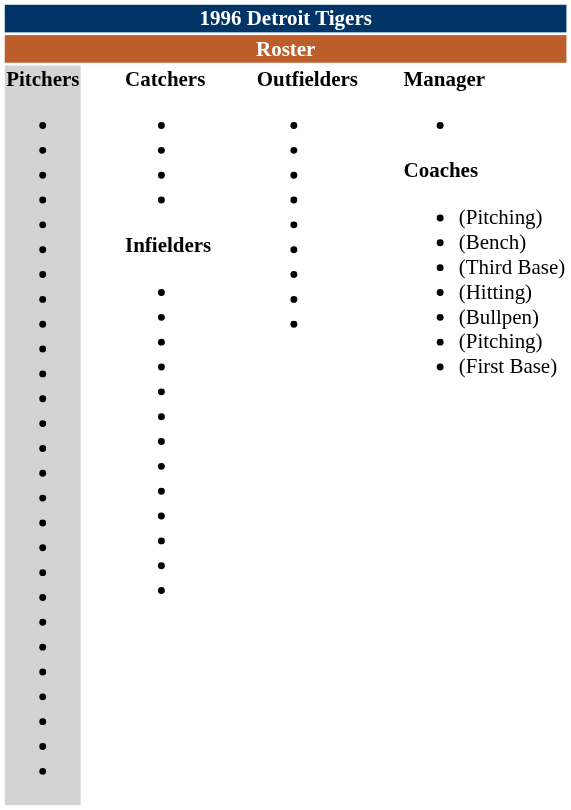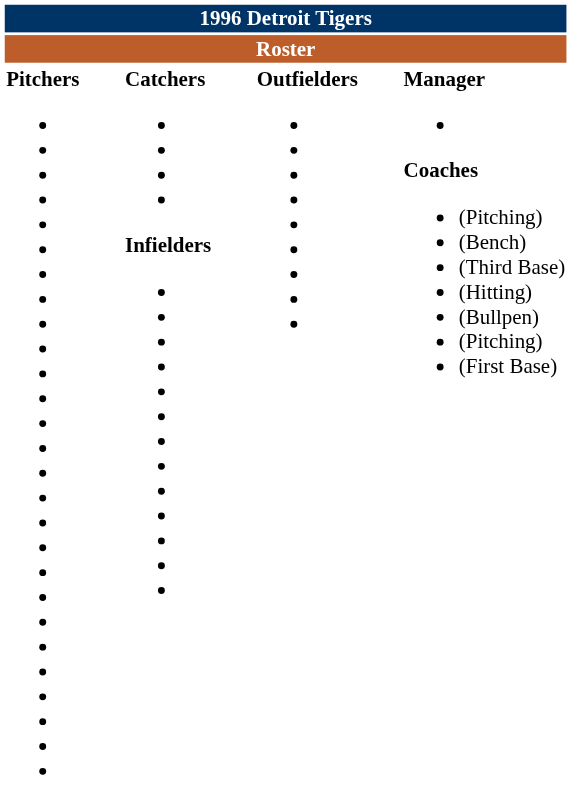(43, 425) lightgrey background -> (43, 425) no background
